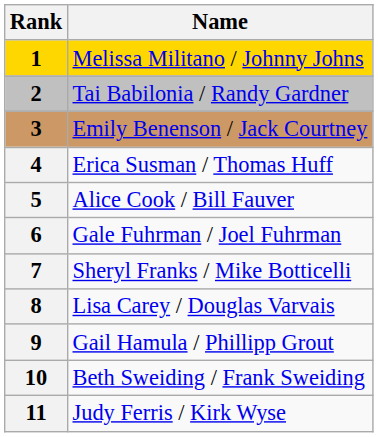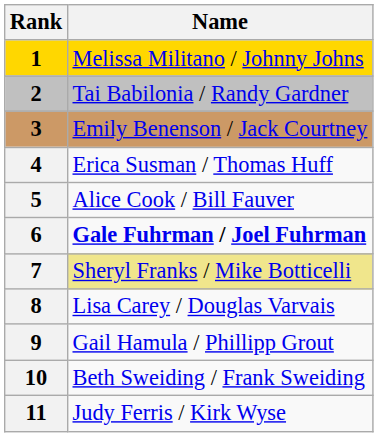(207, 235) normal -> (219, 235) bold
(212, 270) no background -> (212, 270) khaki background
